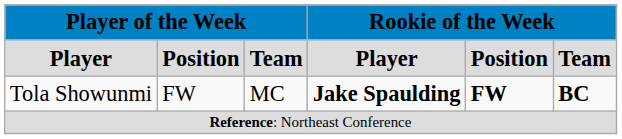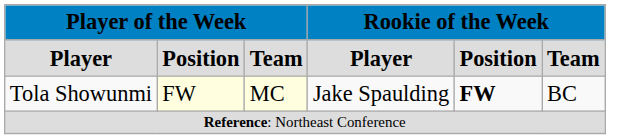(179, 93) no background -> (179, 93) lightyellow background
(267, 93) no background -> (267, 93) lightyellow background
(387, 93) bold -> (381, 93) normal
(574, 93) bold -> (562, 93) normal
